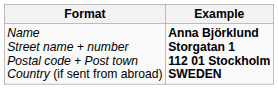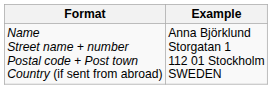(219, 53) bold -> (216, 53) normal
